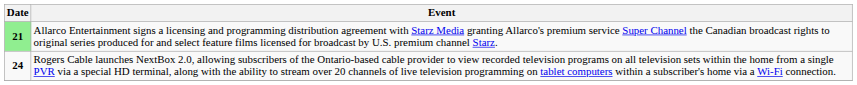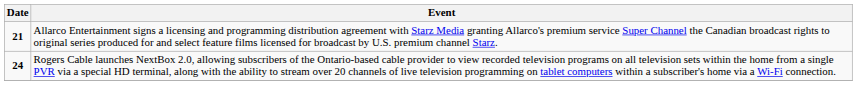(18, 36) lightgreen background -> (18, 36) no background
